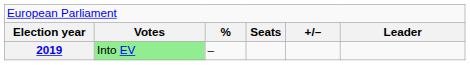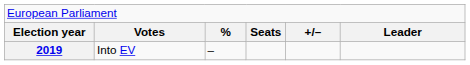(116, 50) lightgreen background -> (116, 50) no background
